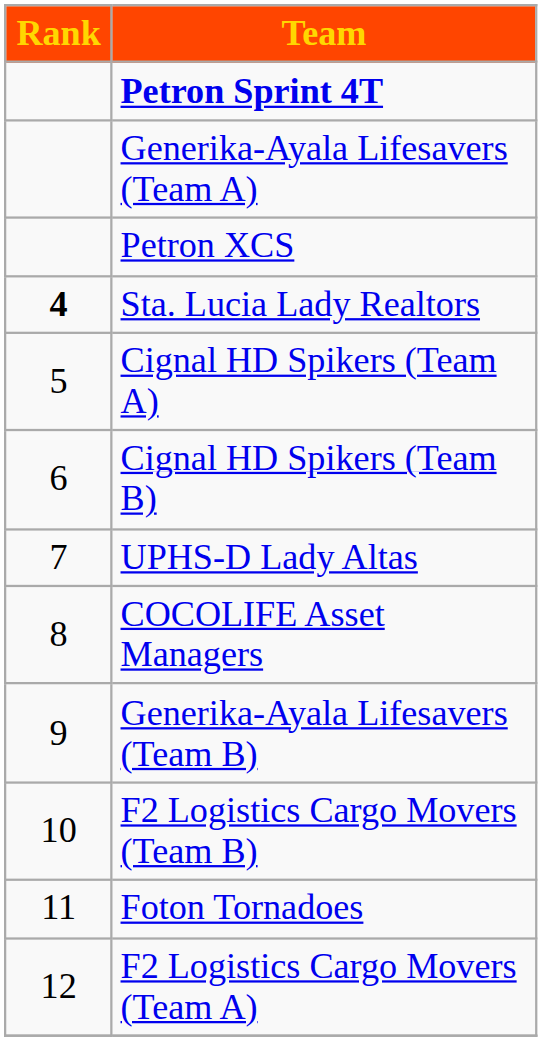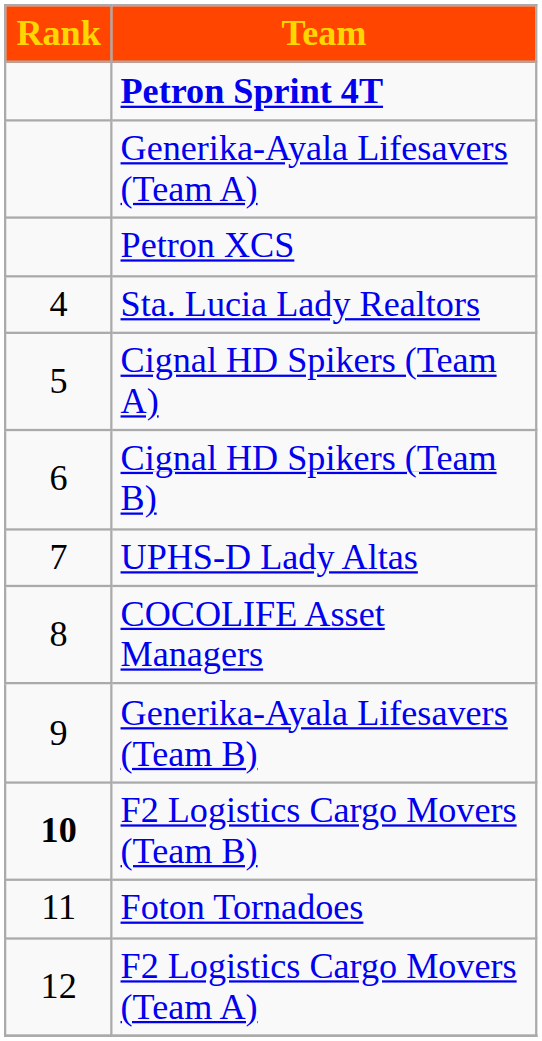(59, 303) bold -> (59, 303) normal
(59, 830) normal -> (59, 830) bold
